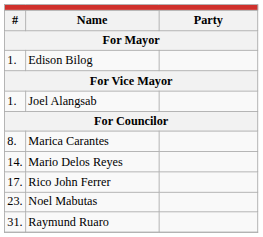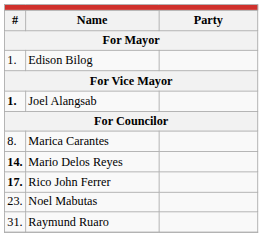(12, 101) normal -> (12, 101) bold
(15, 162) normal -> (15, 162) bold
(15, 182) normal -> (15, 182) bold
